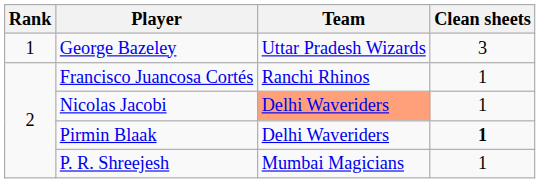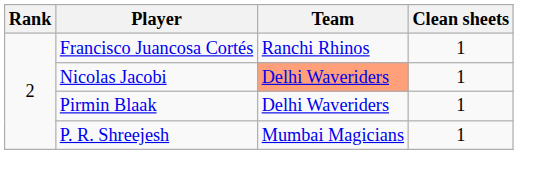- row: (118, 47)
(483, 134) bold -> (461, 105) normal
